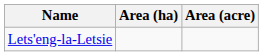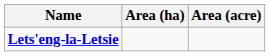(60, 39) normal -> (63, 39) bold
